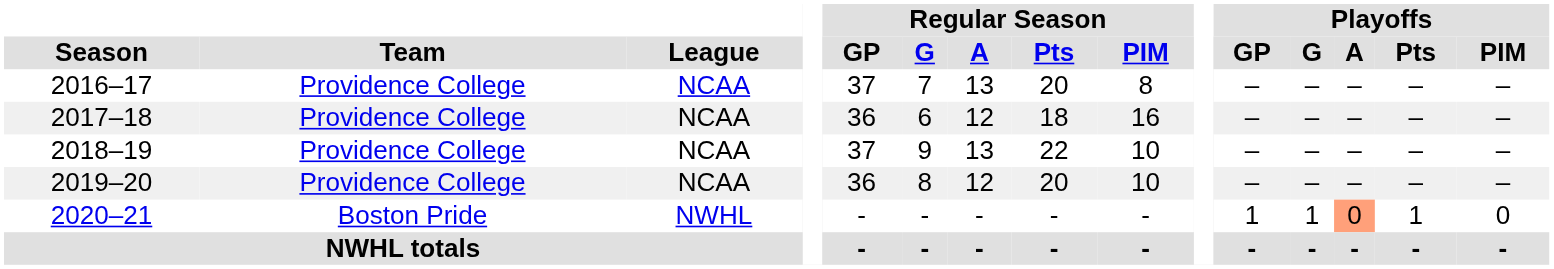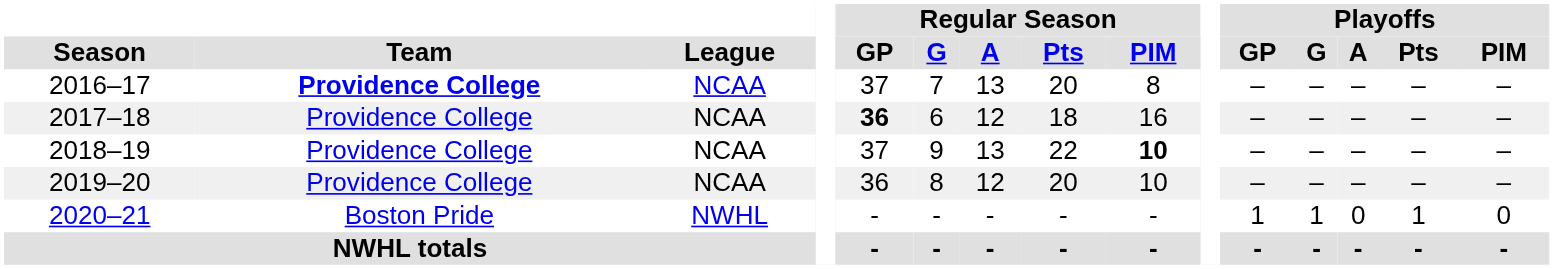(412, 85) normal -> (419, 85) bold
(862, 117) normal -> (875, 117) bold
(1146, 150) normal -> (1153, 150) bold
(1354, 215) lightsalmon background -> (1358, 215) no background
